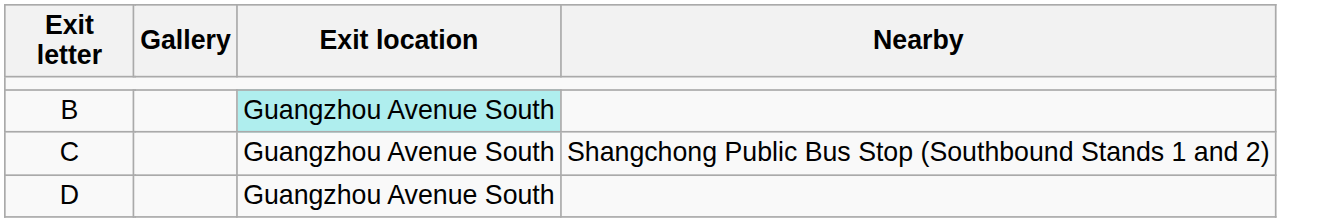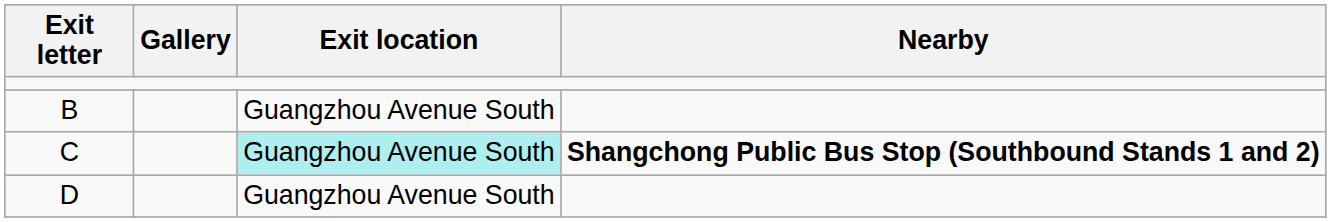(399, 110) paleturquoise background -> (399, 110) no background
(399, 152) no background -> (399, 152) paleturquoise background
(918, 152) normal -> (943, 152) bold
